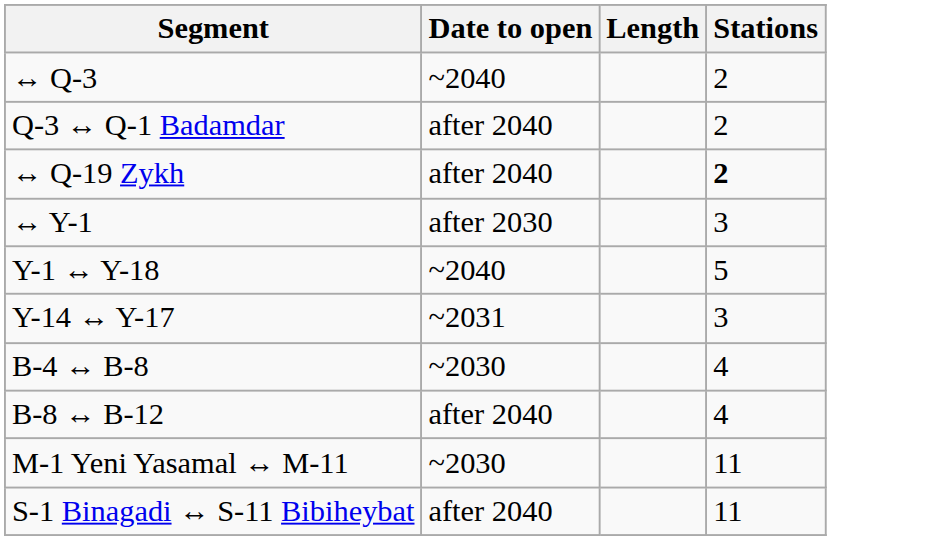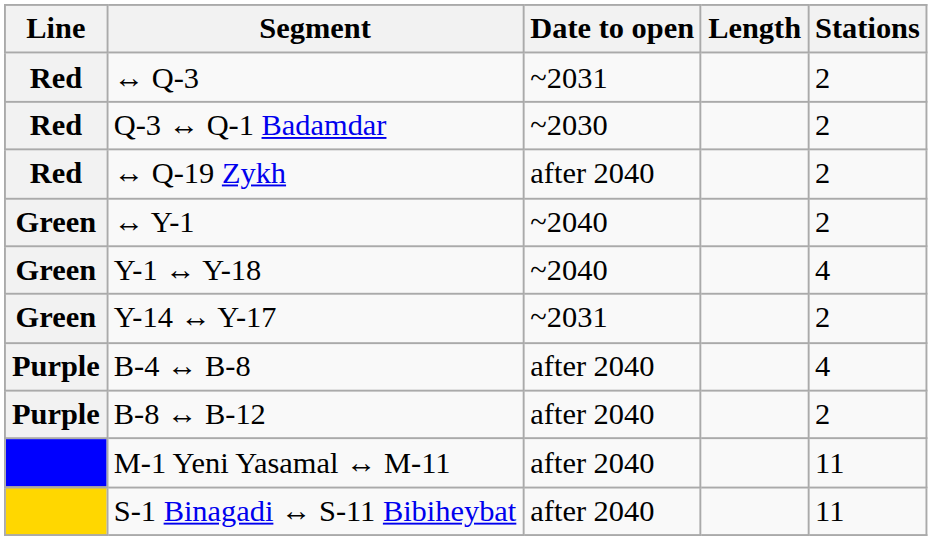+ column: (56, 28)
(467, 76) ~2040 -> (569, 76) ~2031
(491, 125) after 2040 -> (569, 125) ~2030
(721, 173) bold -> (823, 173) normal
(491, 221) after 2030 -> (569, 221) ~2040
(721, 221) 3 -> (823, 221) 2
(721, 269) 5 -> (823, 269) 4
(721, 317) 3 -> (823, 317) 2
(467, 366) ~2030 -> (592, 366) after 2040
(721, 414) 4 -> (823, 414) 2
(467, 462) ~2030 -> (592, 462) after 2040
